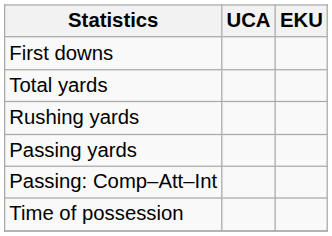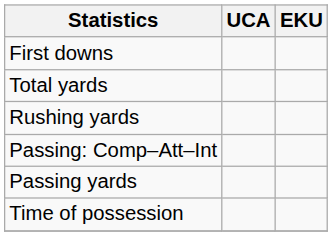rows swapped: (73, 149) <-> (113, 182)
